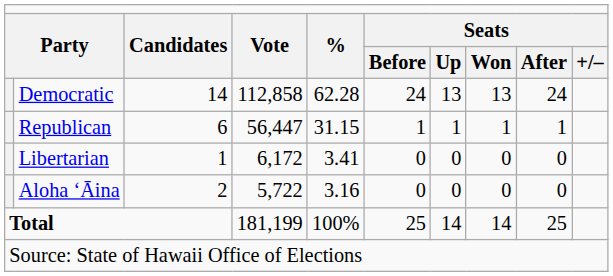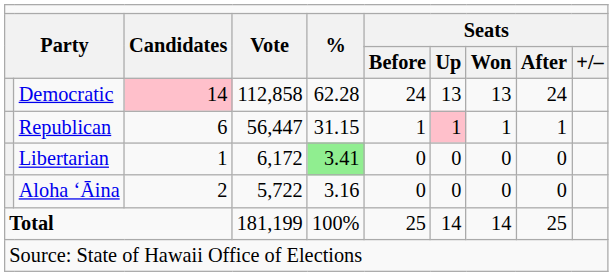(217, 94) no background -> (217, 94) pink background
(456, 126) no background -> (456, 126) pink background
(342, 158) no background -> (342, 158) lightgreen background
